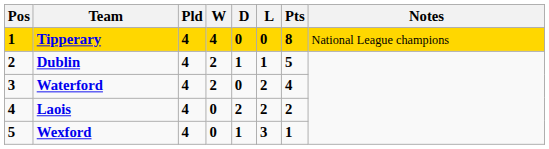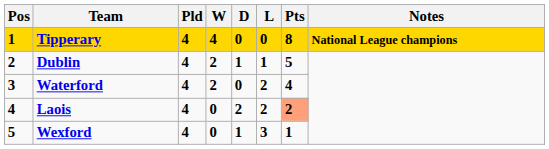(380, 40) normal -> (384, 39) bold
(289, 109) no background -> (289, 109) lightsalmon background
